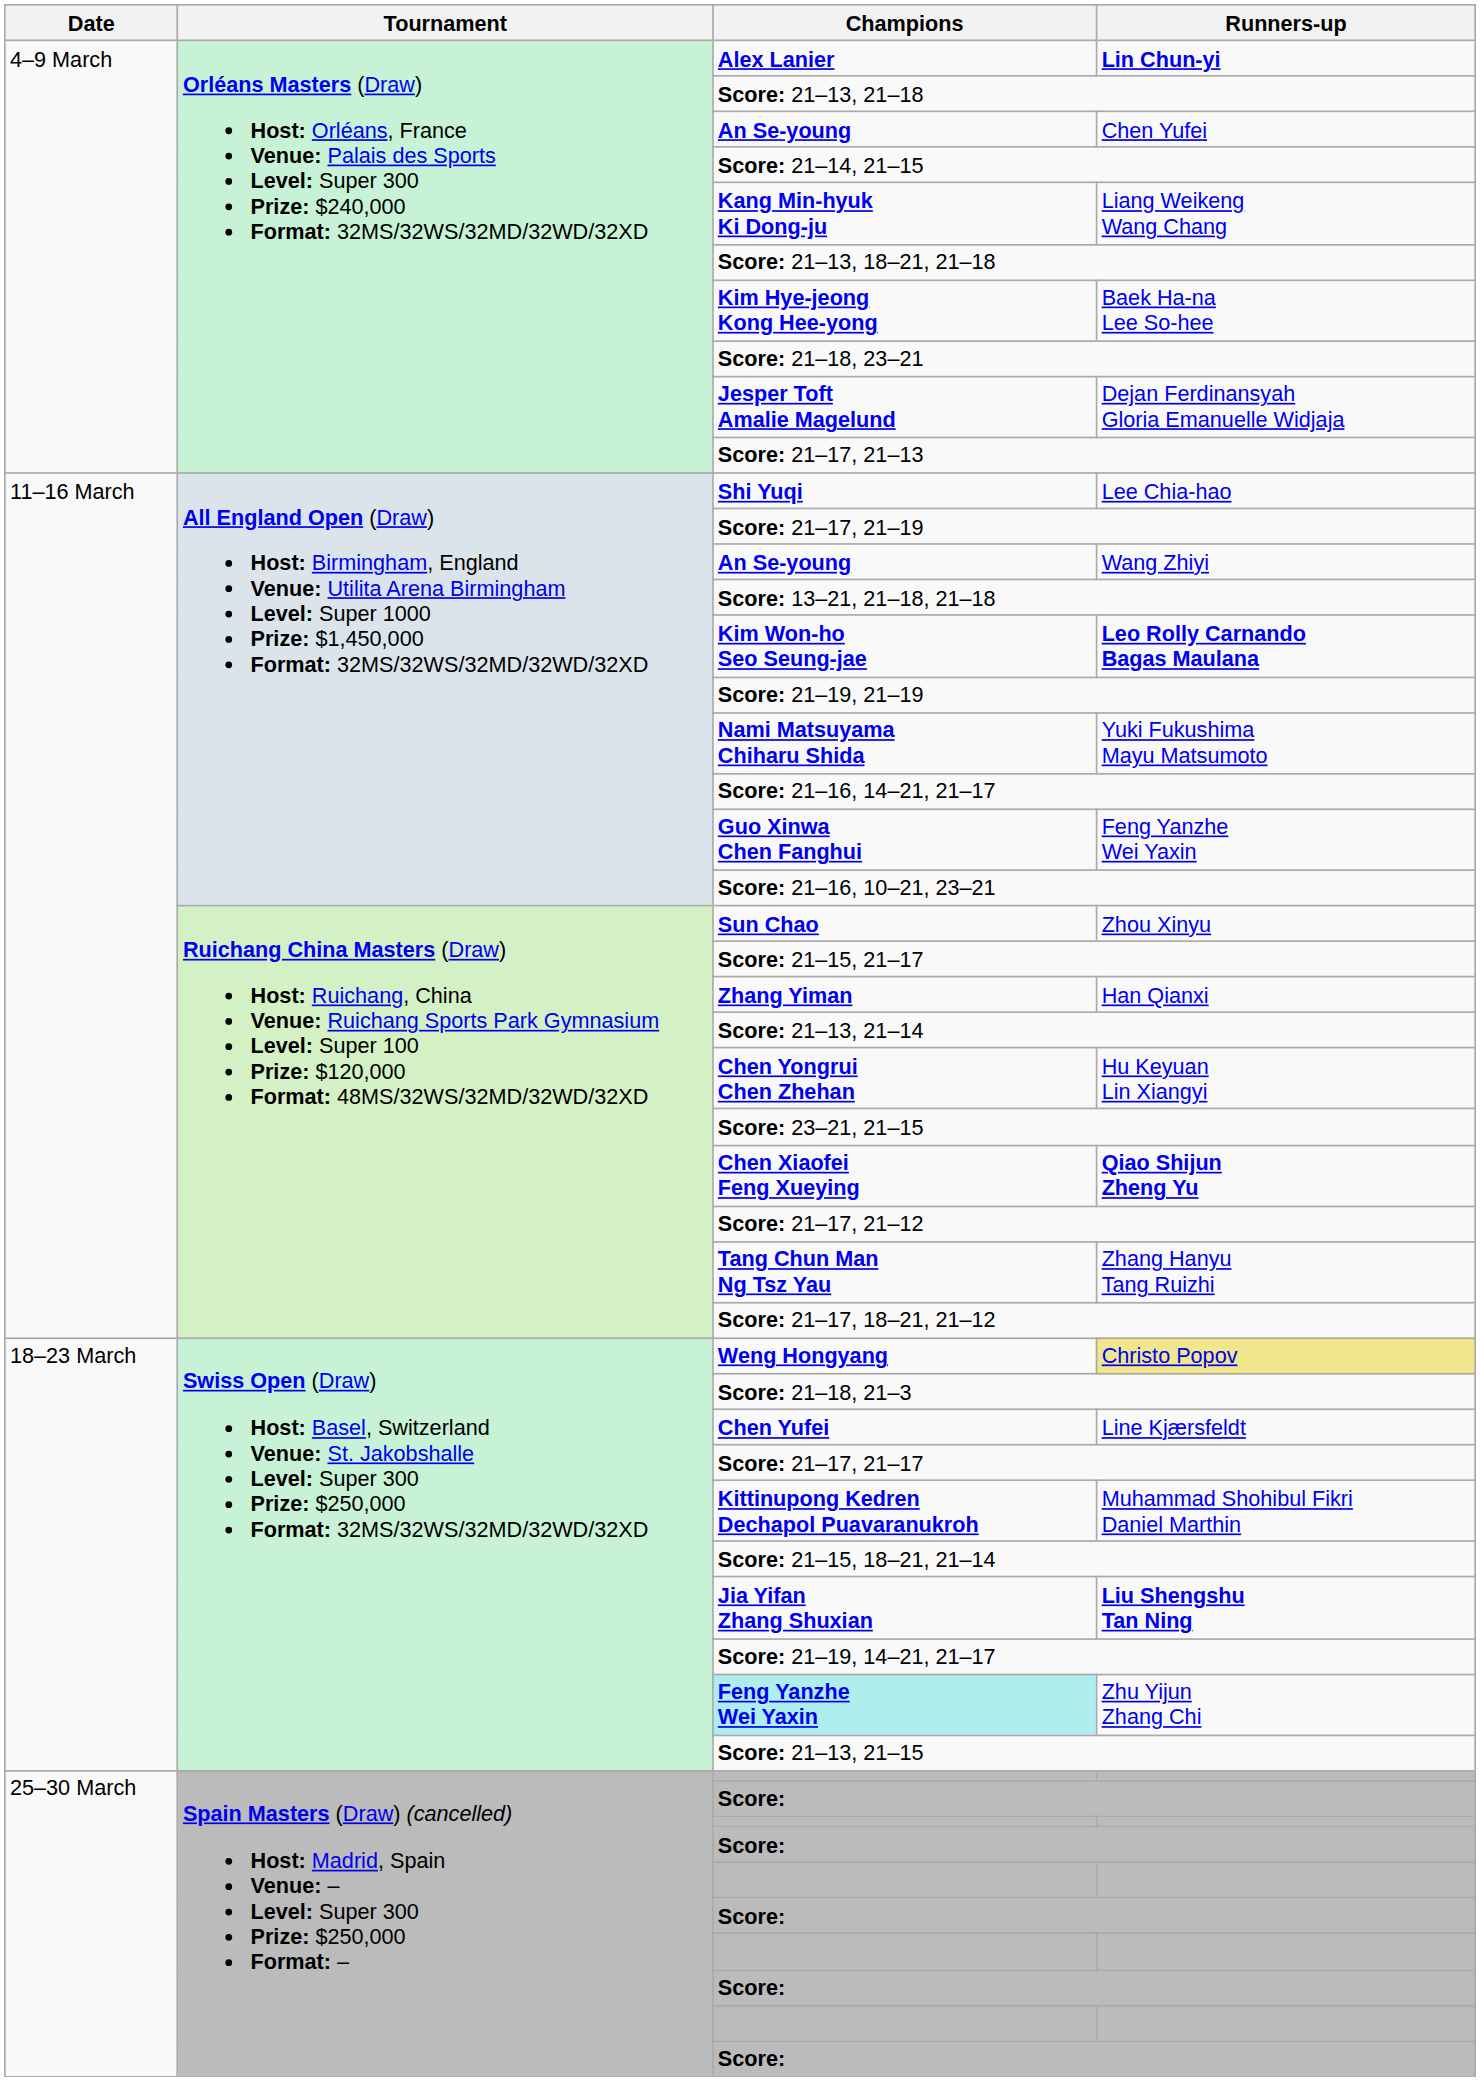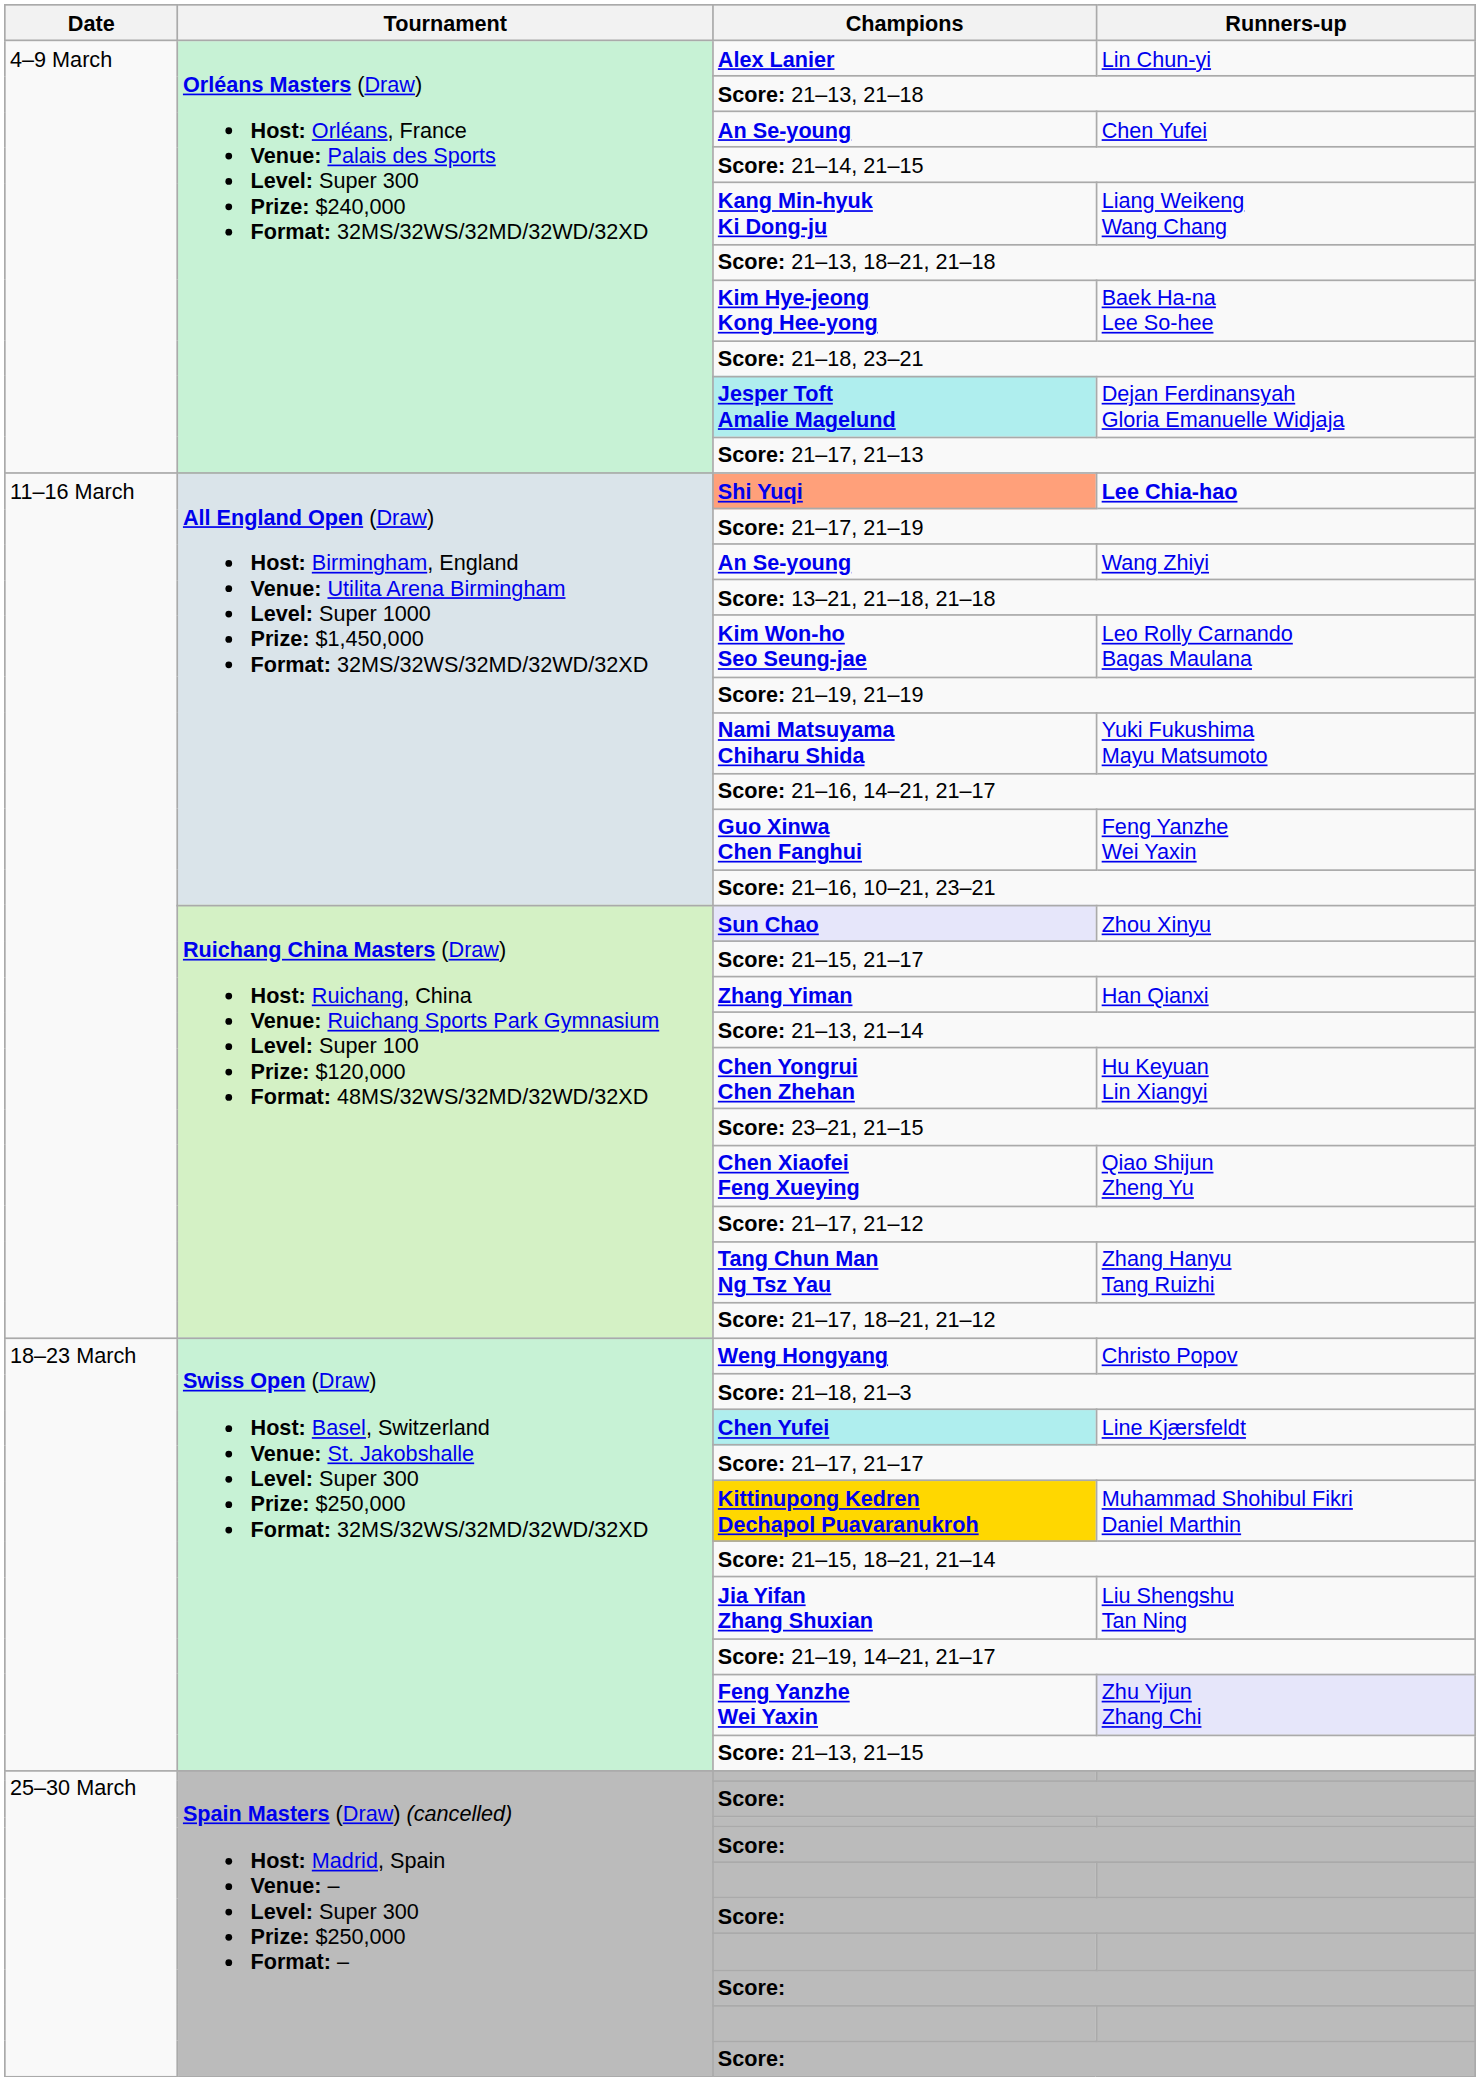(1161, 58) bold -> (1156, 58) normal
(807, 407) no background -> (807, 407) paleturquoise background
(760, 491) no background -> (760, 491) lightsalmon background
(1167, 491) normal -> (1170, 491) bold
(1204, 646) bold -> (1197, 646) normal
(768, 923) no background -> (768, 923) lavender background
(1162, 1175) bold -> (1158, 1175) normal
(1170, 1356) khaki background -> (1170, 1356) no background
(774, 1427) no background -> (774, 1427) paleturquoise background
(848, 1511) no background -> (848, 1511) gold background
(1173, 1608) bold -> (1168, 1608) normal
(784, 1704) paleturquoise background -> (784, 1704) no background
(1152, 1704) no background -> (1152, 1704) lavender background
